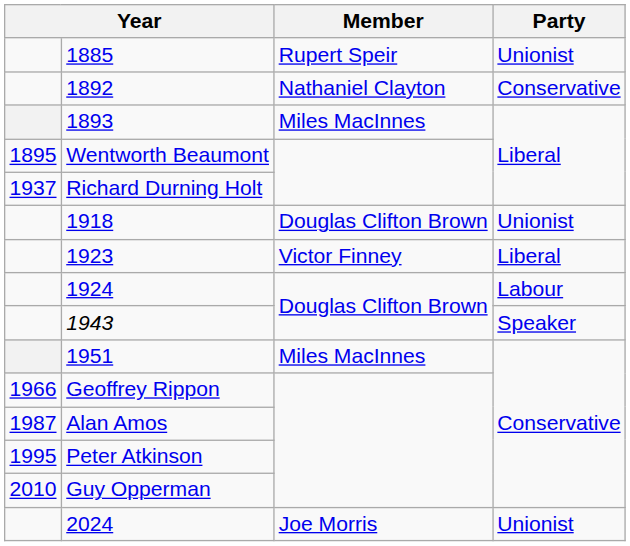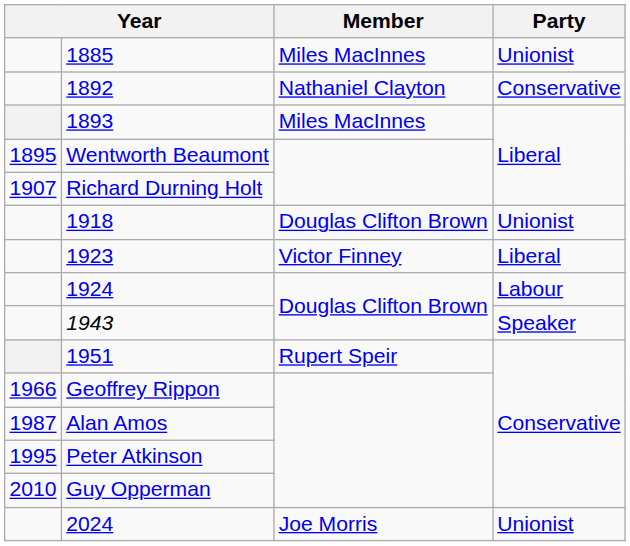(338, 54) Rupert Speir -> (352, 54) Miles MacInnes
(33, 188) 1937 -> (33, 188) 1907
(352, 356) Miles MacInnes -> (338, 356) Rupert Speir
